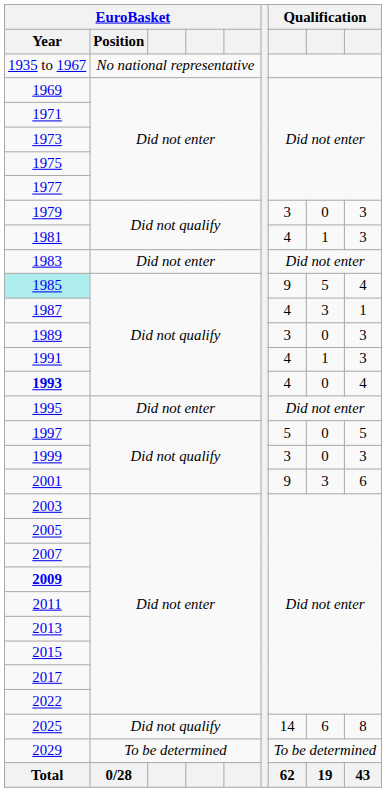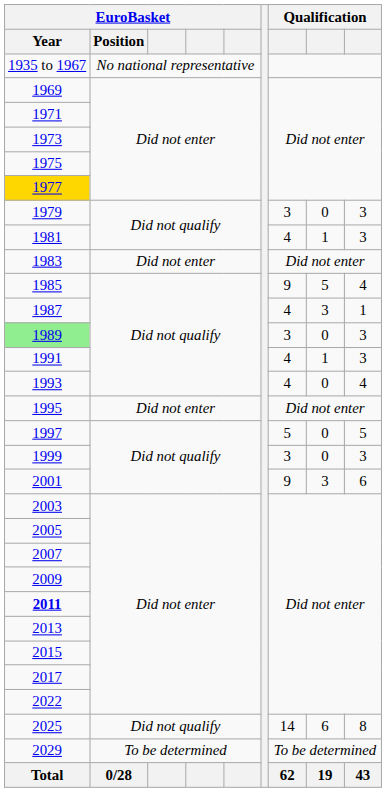(47, 188) no background -> (47, 188) gold background
(47, 286) paleturquoise background -> (47, 286) no background
(47, 335) no background -> (47, 335) lightgreen background
(47, 384) bold -> (47, 384) normal
(47, 579) bold -> (47, 579) normal
(47, 604) normal -> (47, 604) bold
